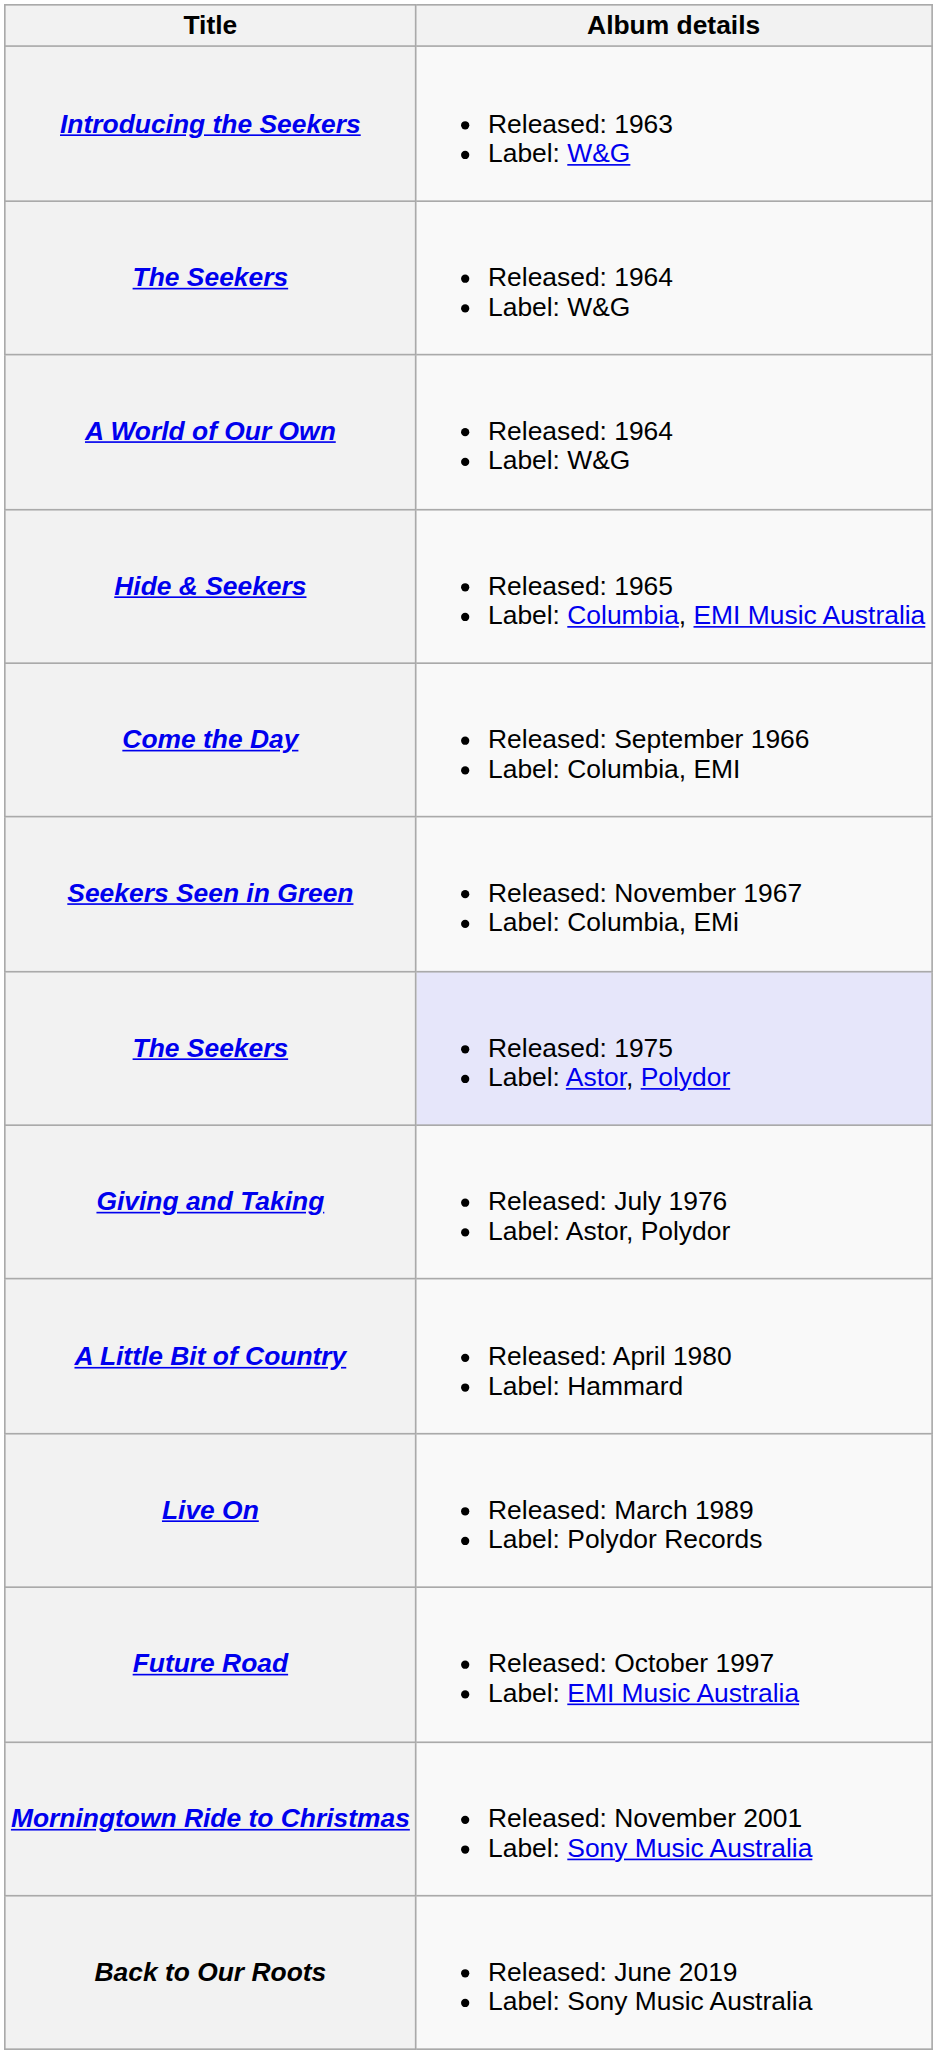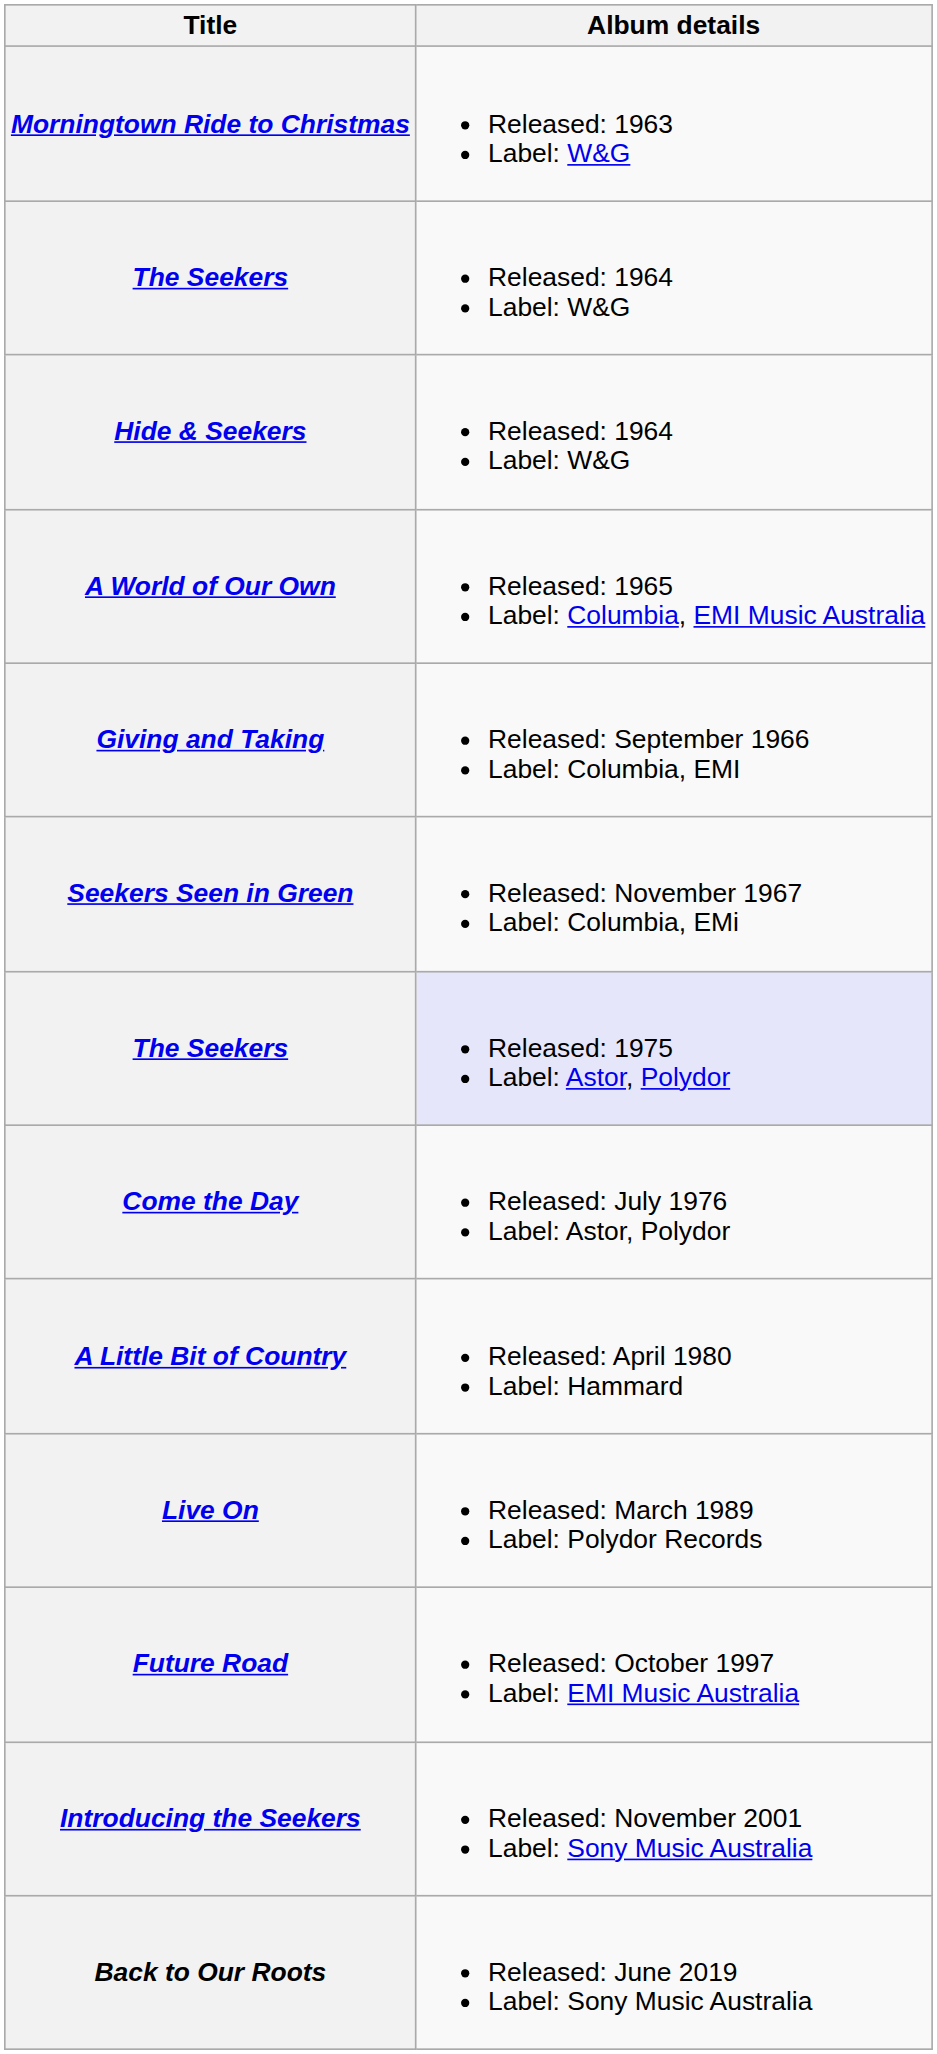(210, 123) Introducing the Seekers -> (210, 123) Morningtown Ride to Christmas
(210, 431) A World of Our Own -> (210, 431) Hide & Seekers
(210, 585) Hide & Seekers -> (210, 585) A World of Our Own
(210, 739) Come the Day -> (210, 739) Giving and Taking
(210, 1201) Giving and Taking -> (210, 1201) Come the Day
(210, 1818) Morningtown Ride to Christmas -> (210, 1818) Introducing the Seekers
